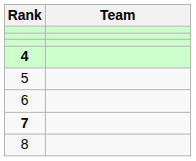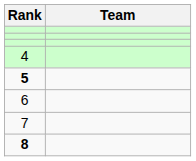(25, 56) bold -> (25, 56) normal
(25, 78) normal -> (25, 78) bold
(25, 123) bold -> (25, 123) normal
(25, 145) normal -> (25, 145) bold
